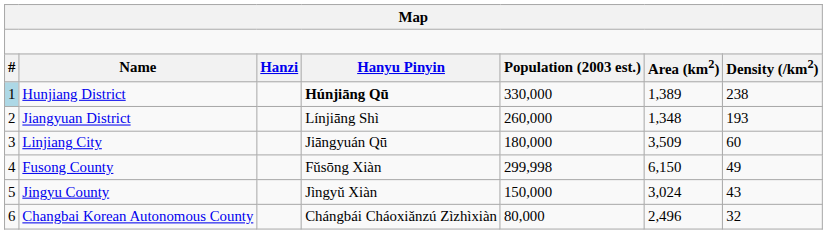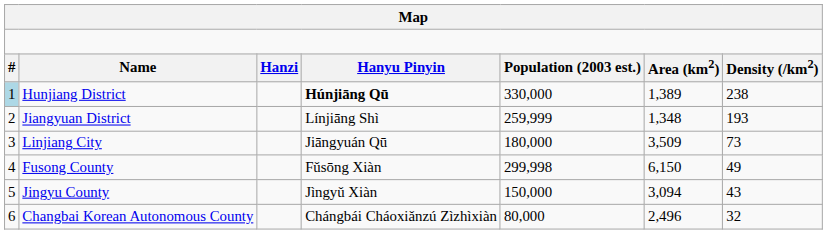(528, 118) 260,000 -> (528, 118) 259,999
(734, 143) 60 -> (734, 143) 73
(665, 192) 3,024 -> (665, 192) 3,094
